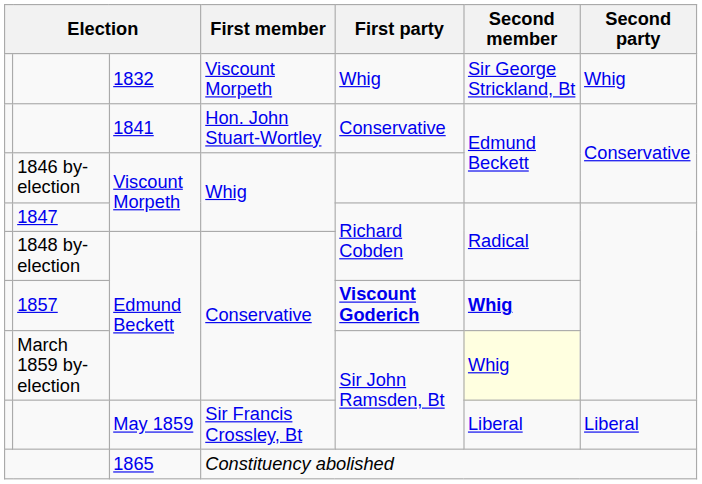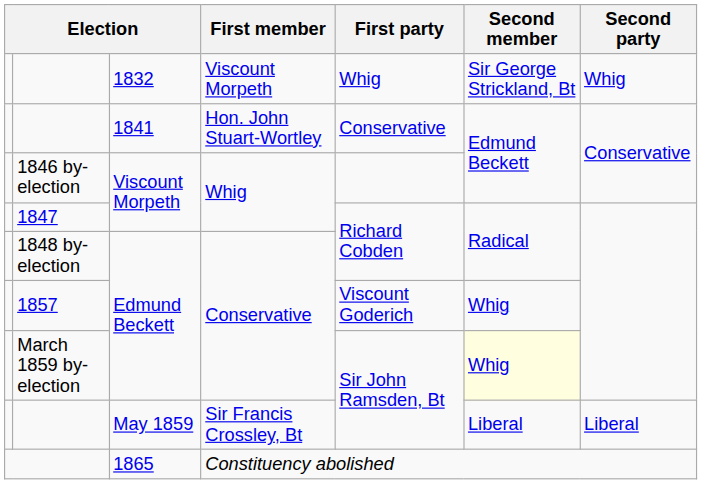(379, 305) bold -> (376, 305) normal
(490, 305) bold -> (489, 305) normal
